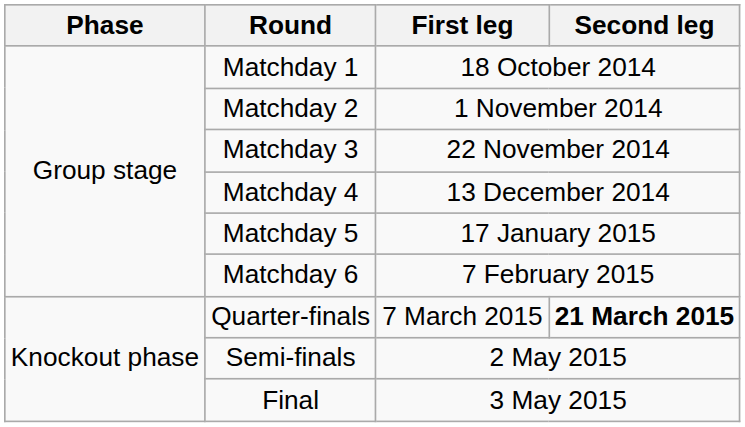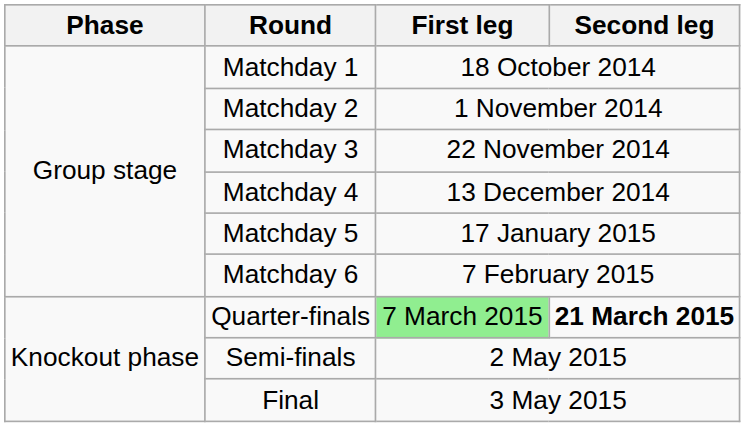(462, 316) no background -> (462, 316) lightgreen background
